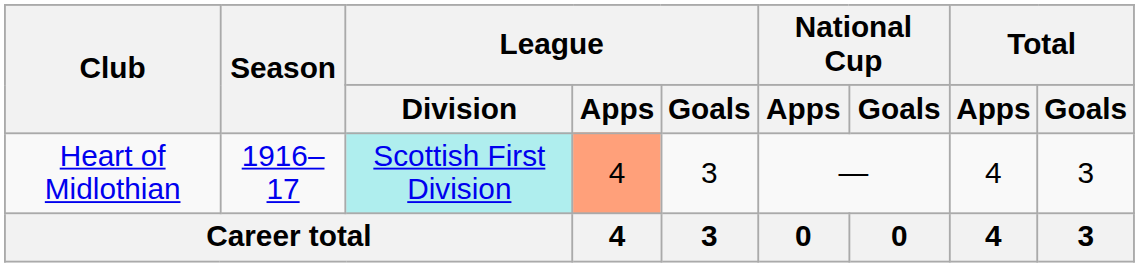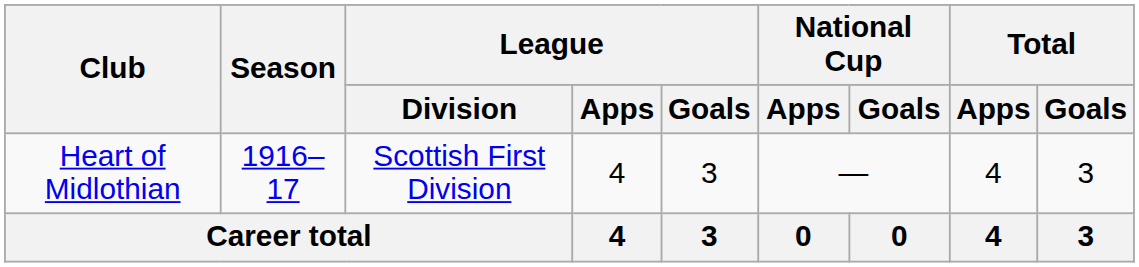(459, 172) paleturquoise background -> (459, 172) no background
(617, 172) lightsalmon background -> (617, 172) no background
